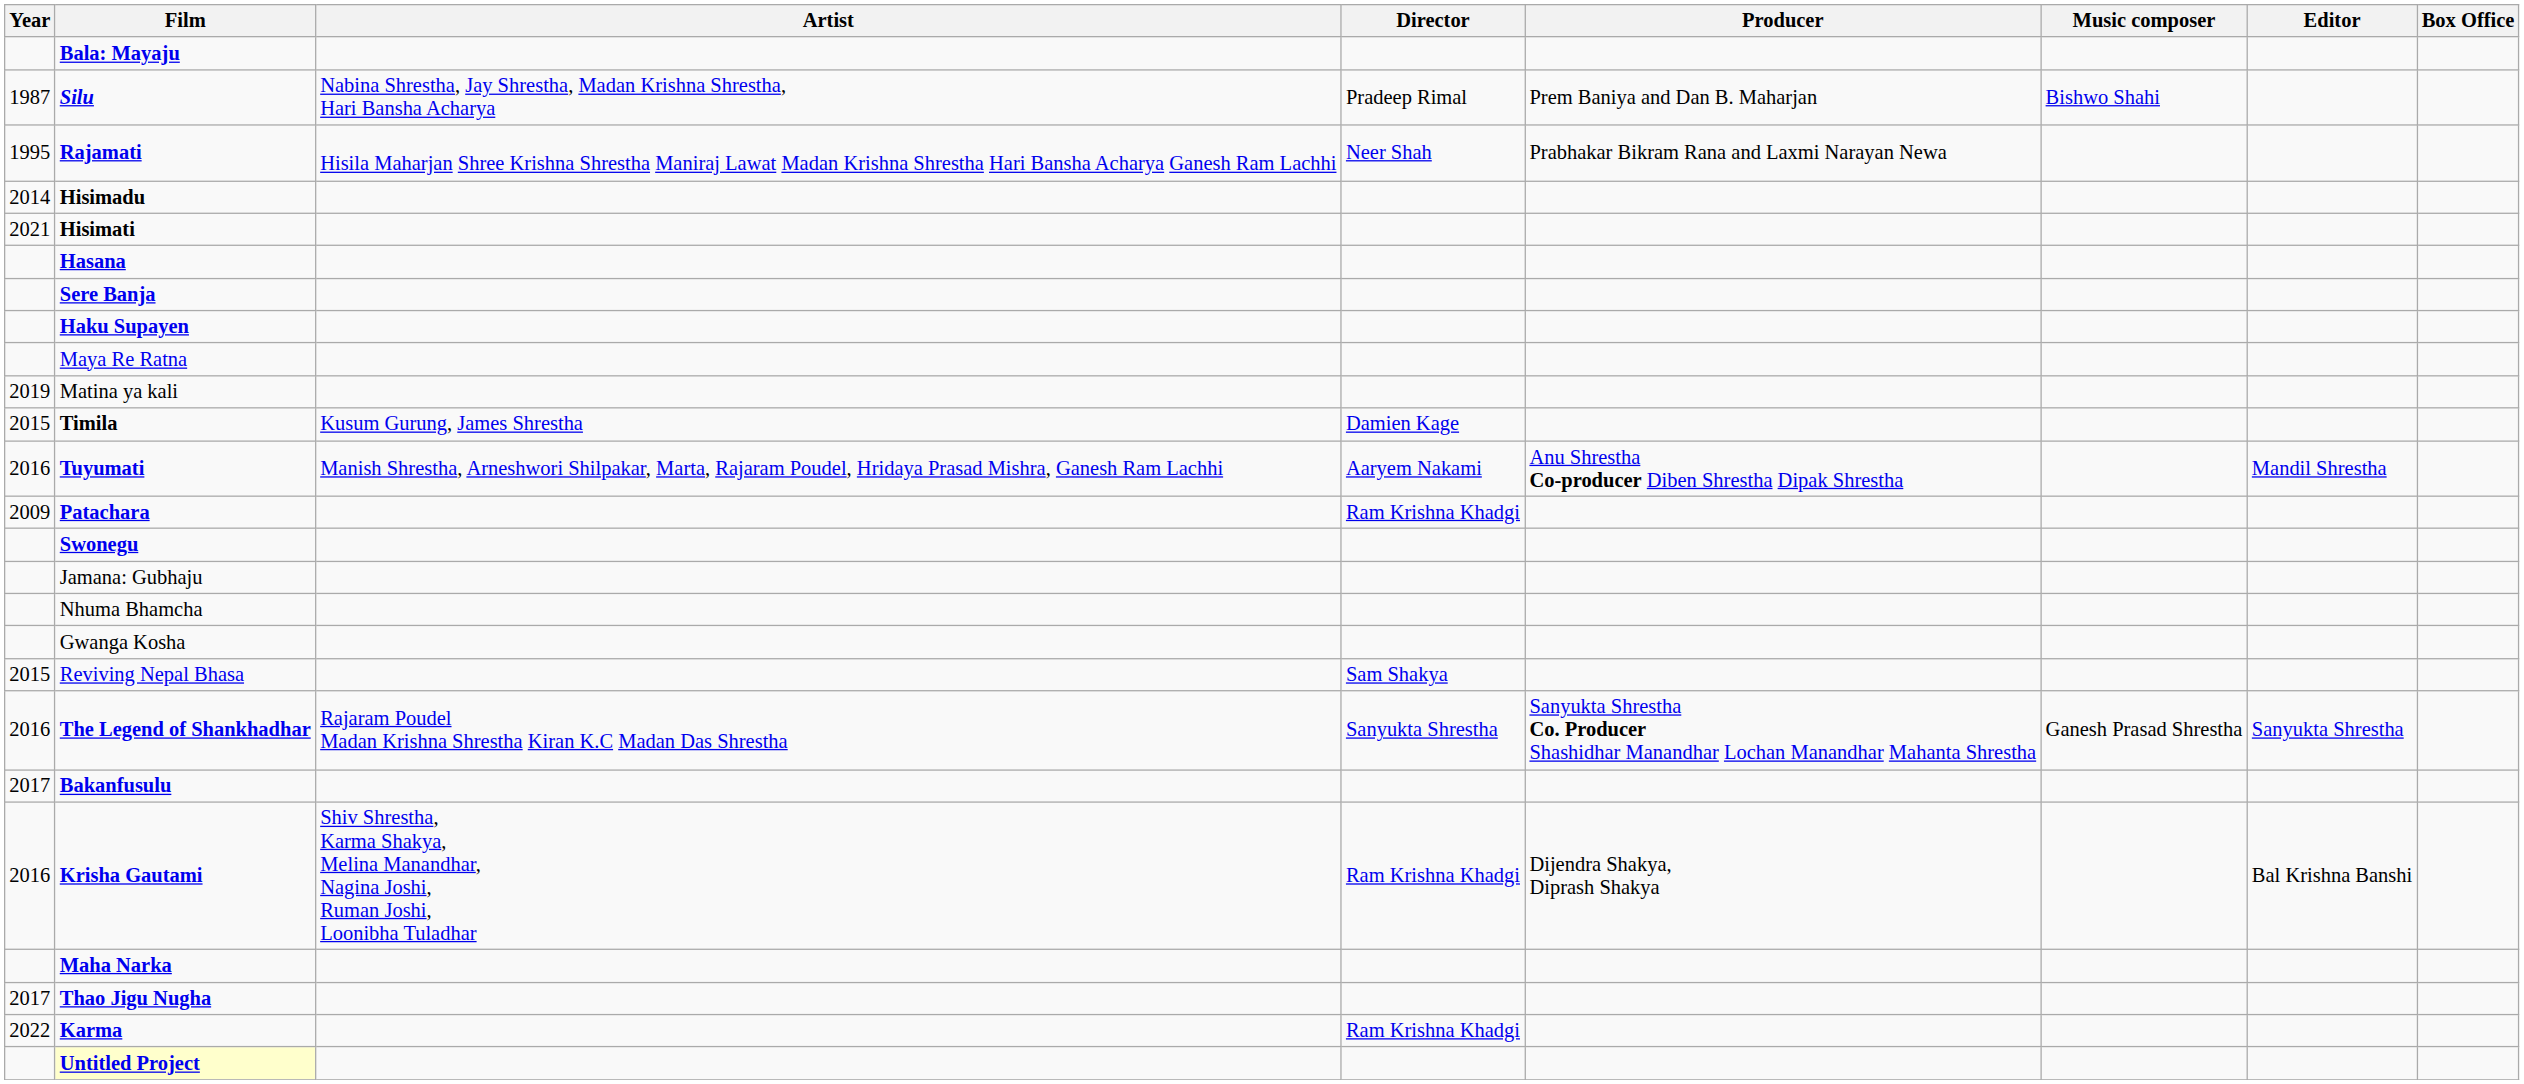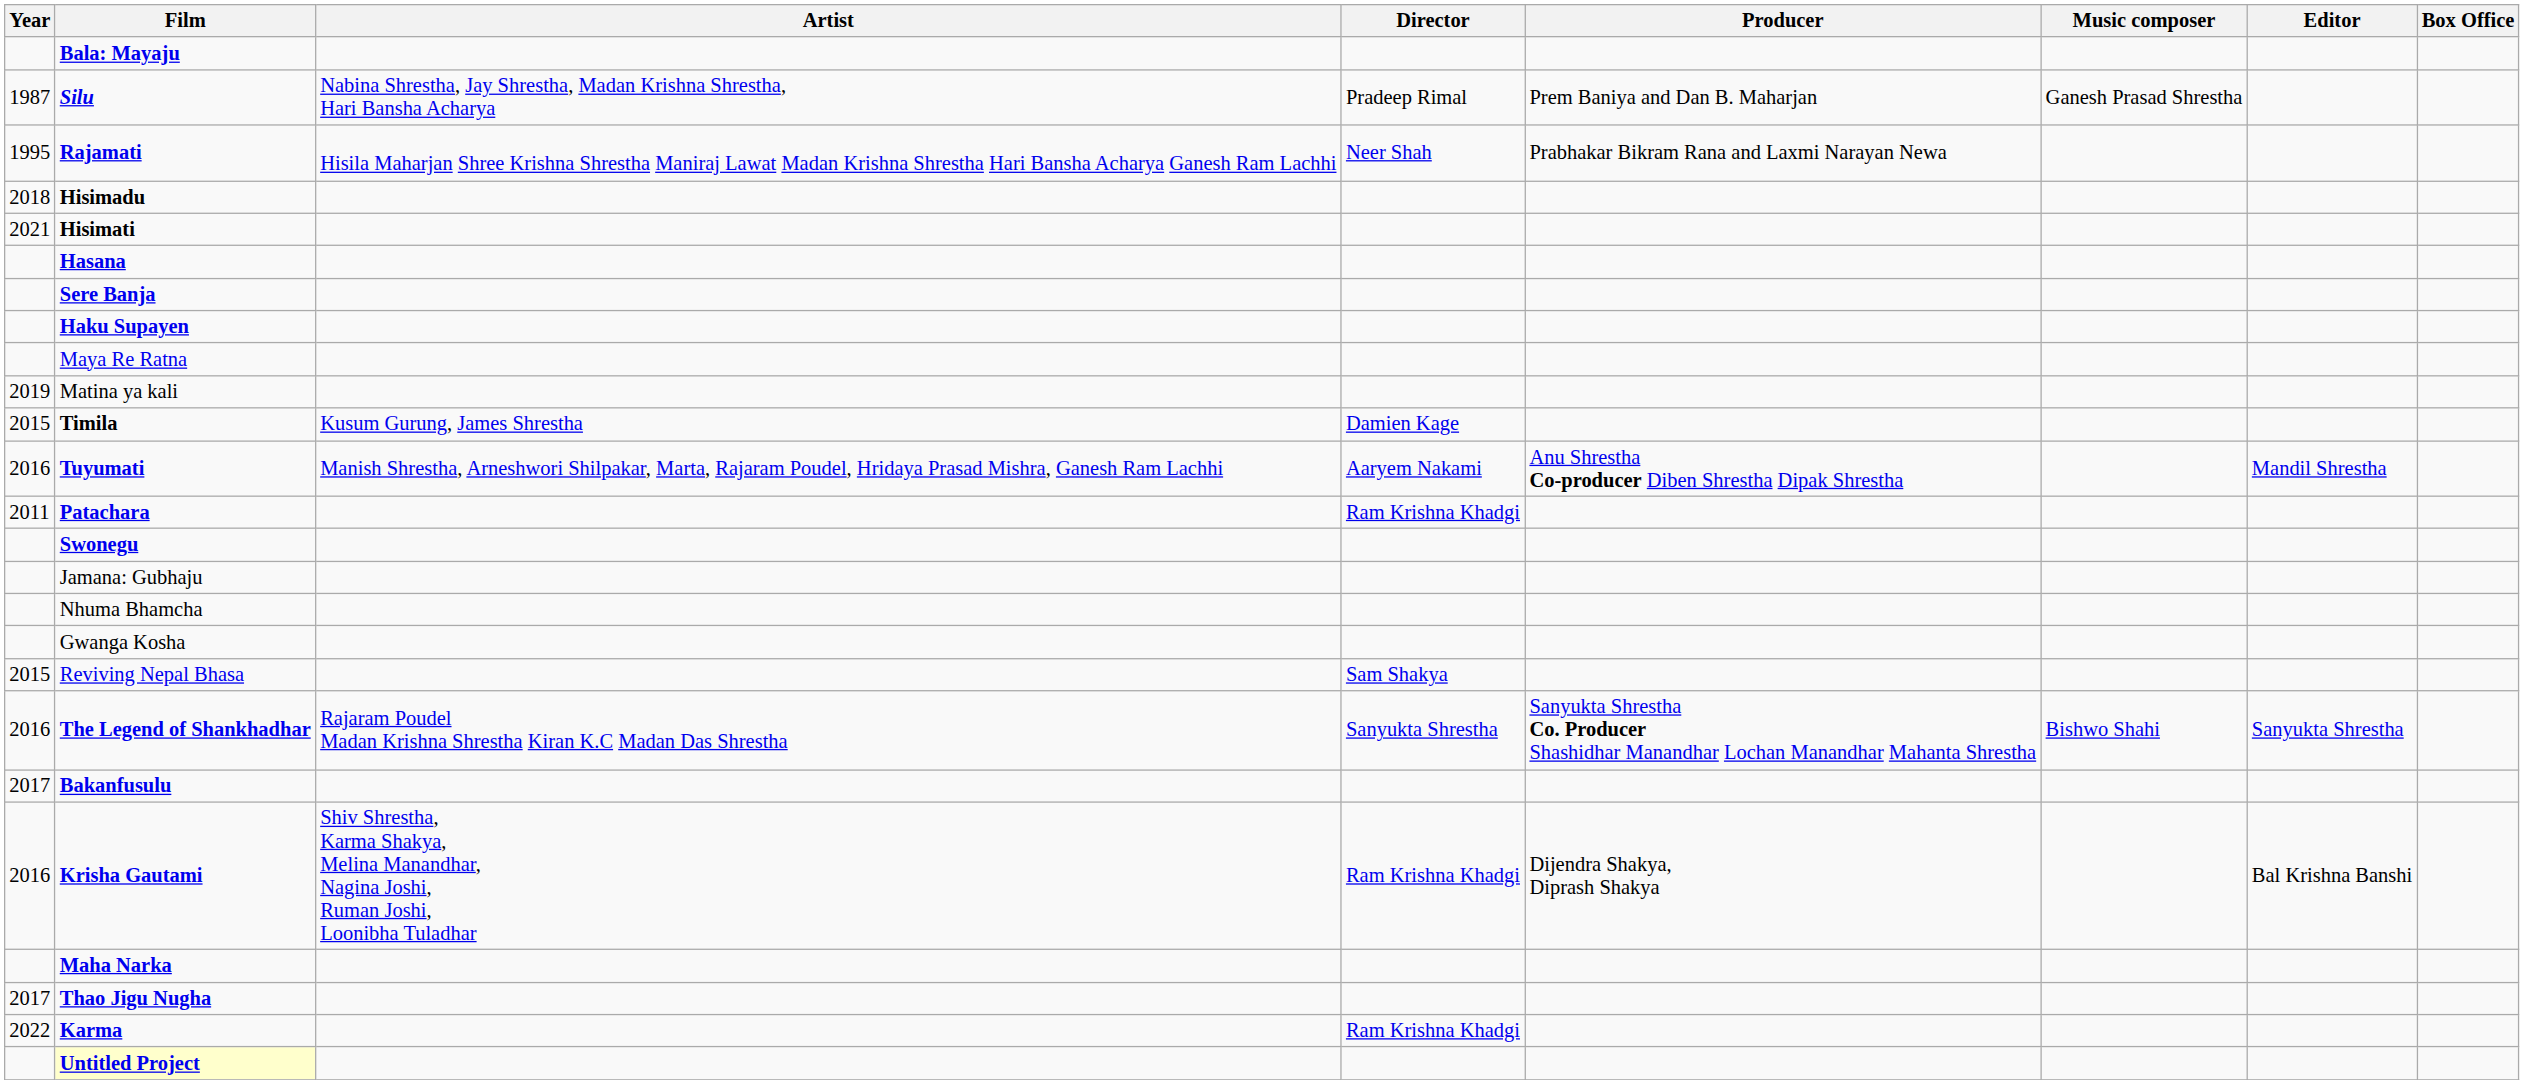(2103, 97) Bishwo Shahi -> (2144, 97) Ganesh Prasad Shrestha
(30, 196) 2014 -> (30, 196) 2018
(30, 512) 2009 -> (29, 512) 2011
(2144, 730) Ganesh Prasad Shrestha -> (2103, 730) Bishwo Shahi
